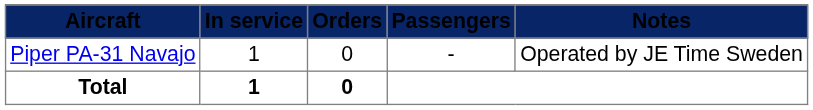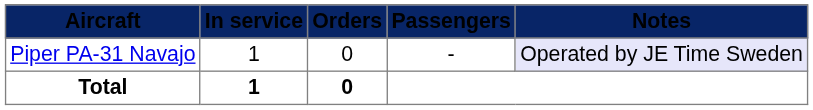(662, 54) no background -> (662, 54) lavender background
